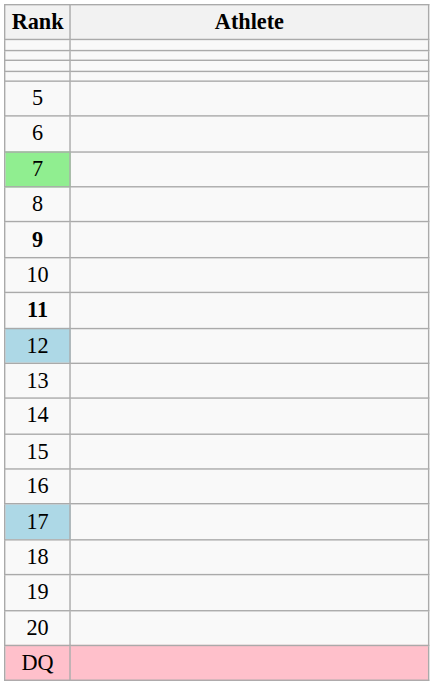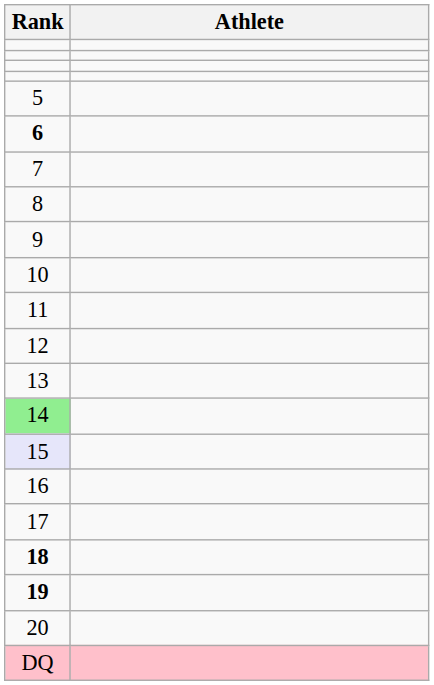(38, 133) normal -> (38, 133) bold
(38, 168) lightgreen background -> (38, 168) no background
(38, 239) bold -> (38, 239) normal
(38, 310) bold -> (38, 310) normal
(38, 345) lightblue background -> (38, 345) no background
(38, 415) no background -> (38, 415) lightgreen background
(38, 451) no background -> (38, 451) lavender background
(38, 521) lightblue background -> (38, 521) no background
(38, 556) normal -> (38, 556) bold
(38, 592) normal -> (38, 592) bold
